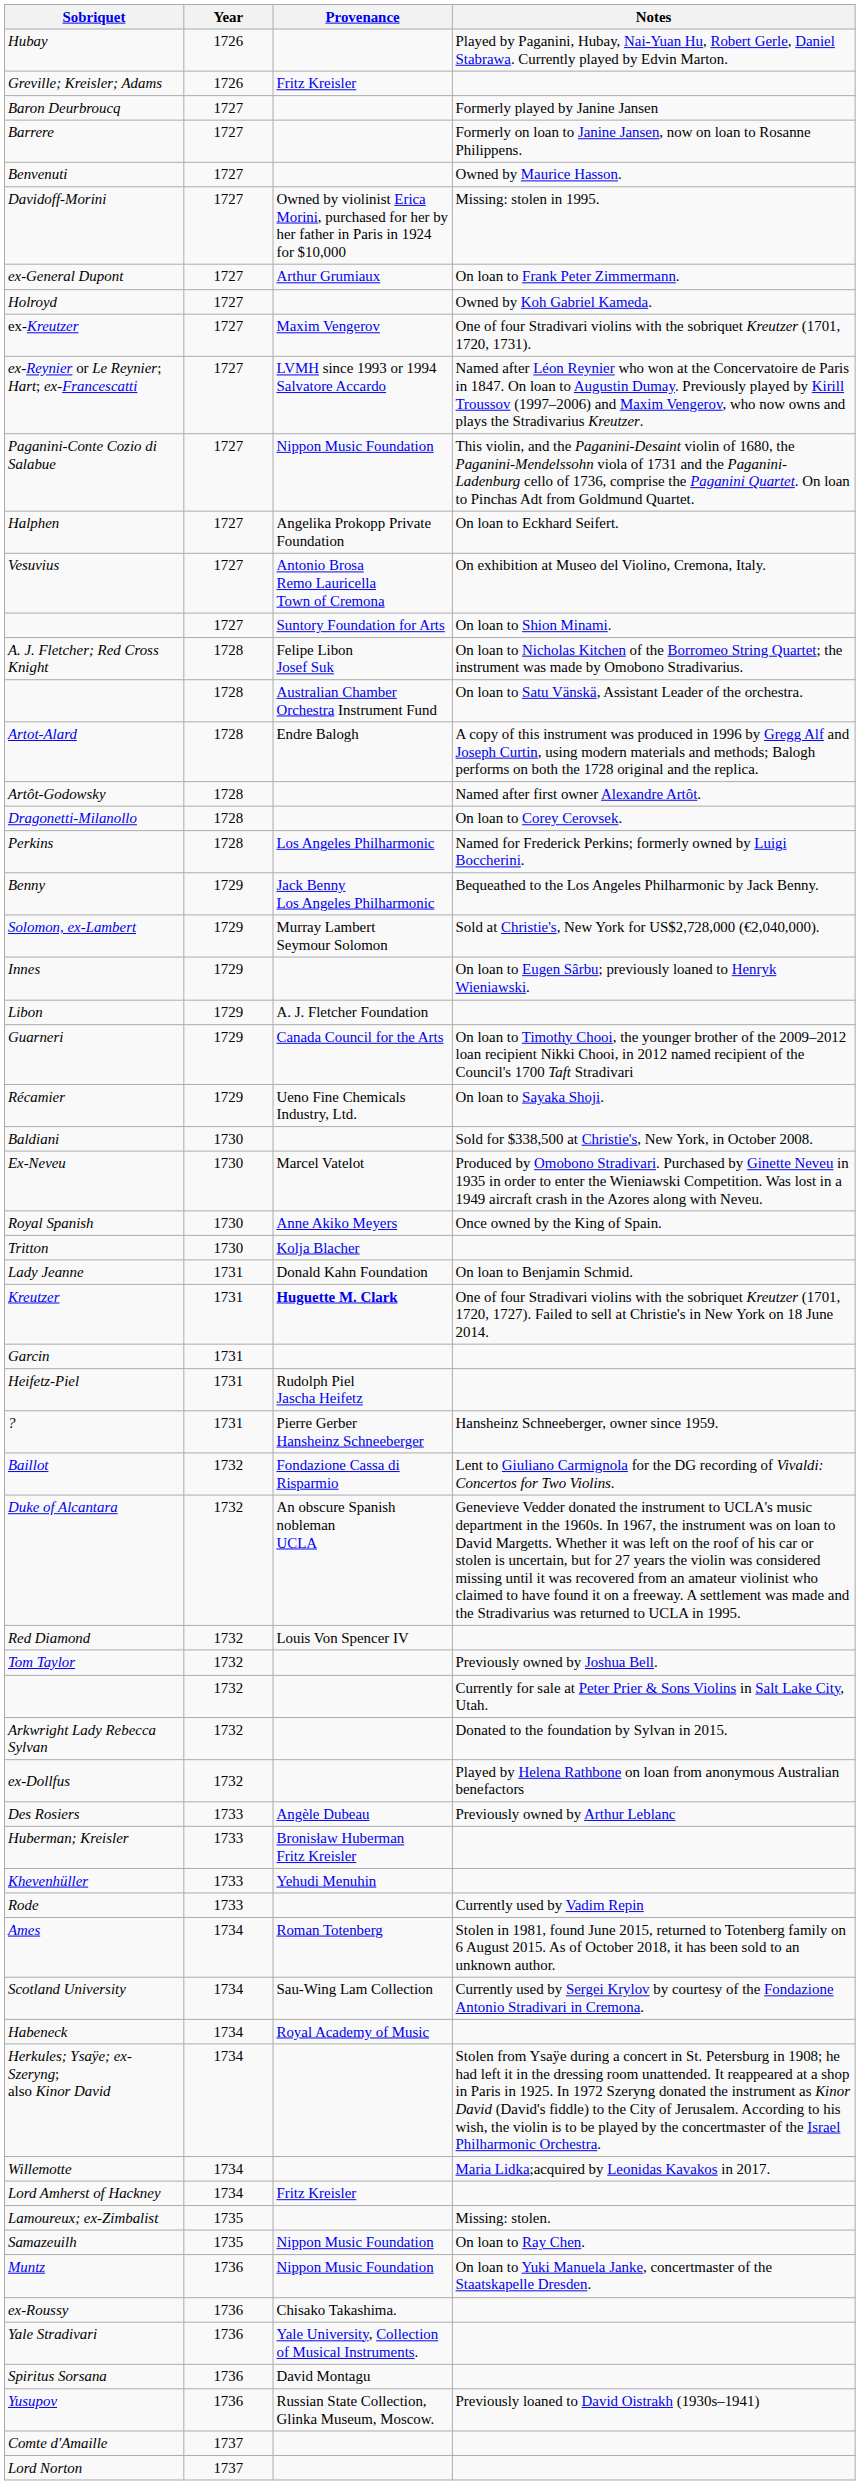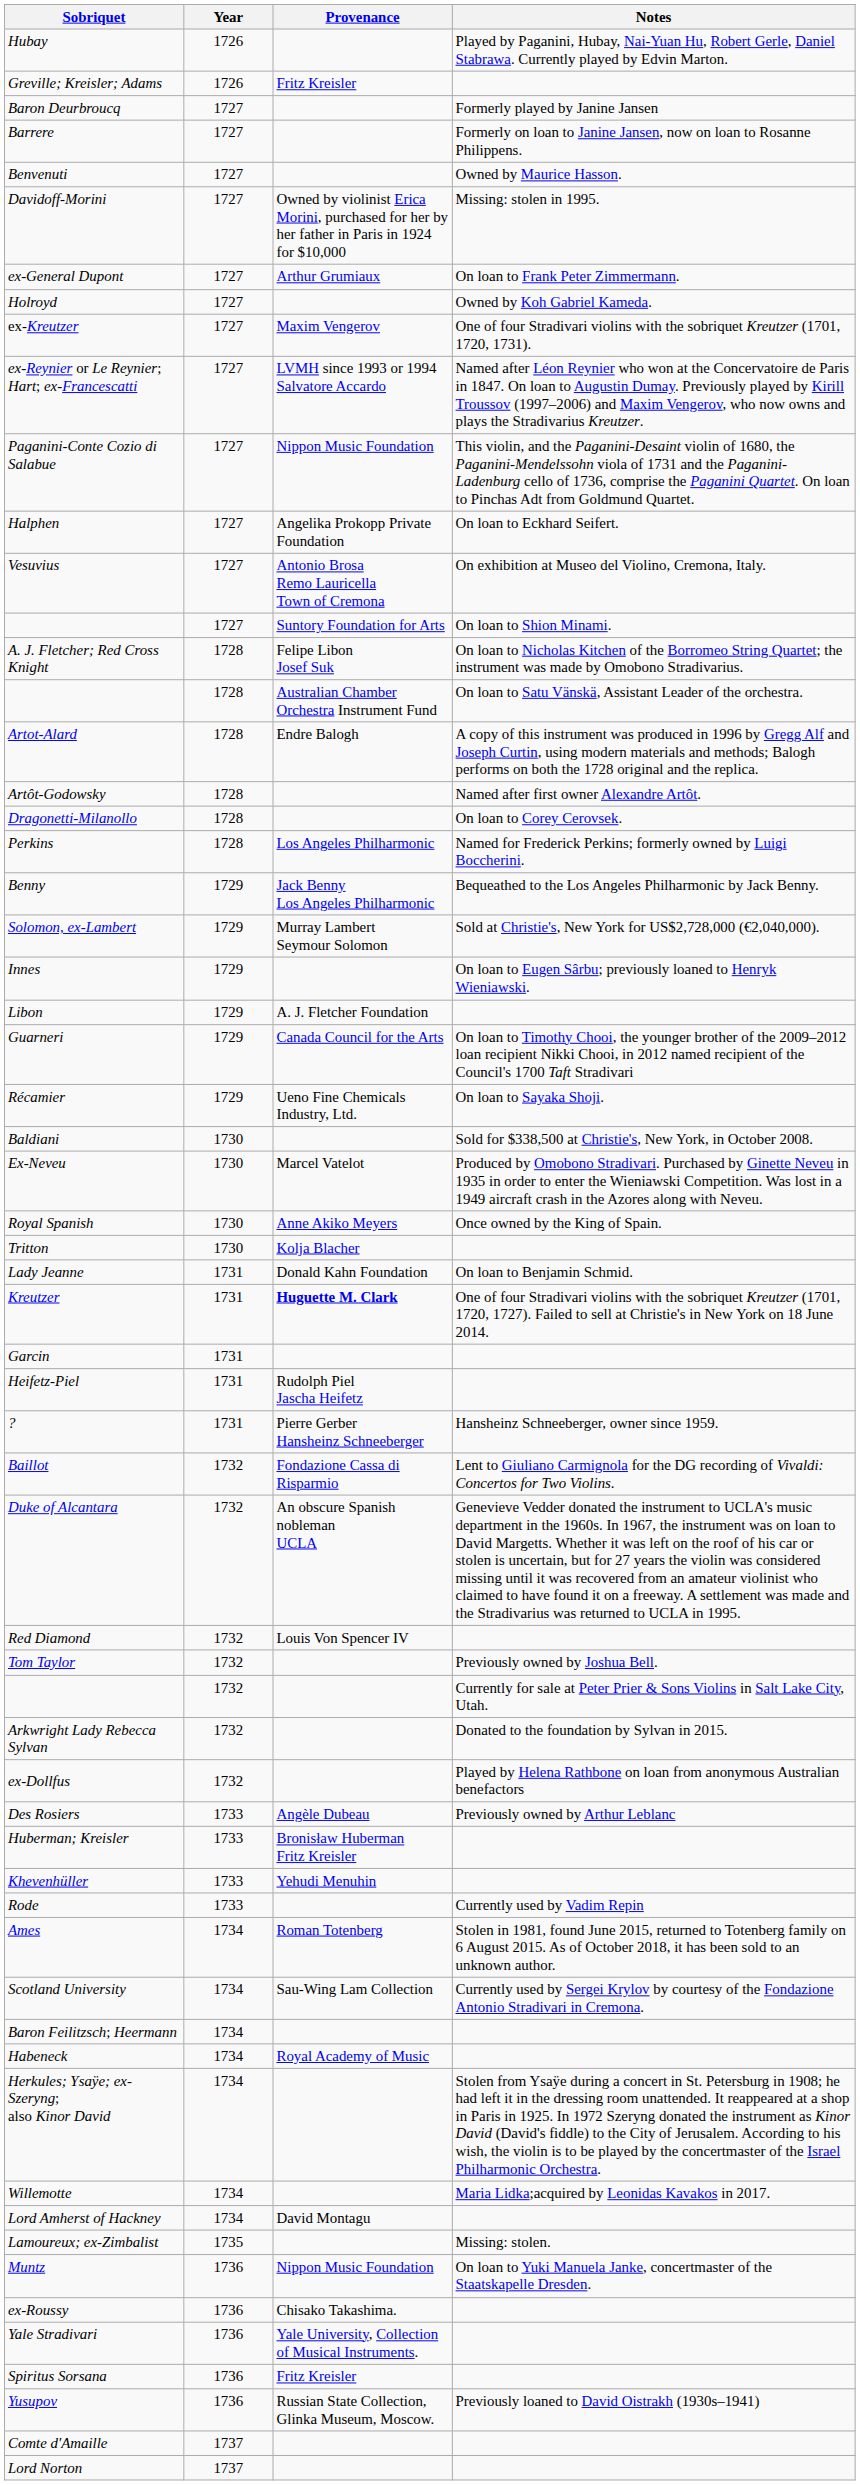+ row: (92, 2031)
(316, 2193) Fritz Kreisler -> (323, 2218) David Montagu
- row: (42, 2242)
(323, 2376) David Montagu -> (316, 2376) Fritz Kreisler
